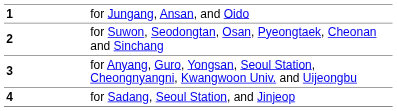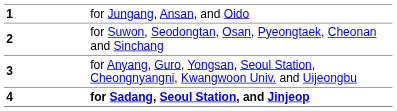(193, 97) normal -> (200, 97) bold
